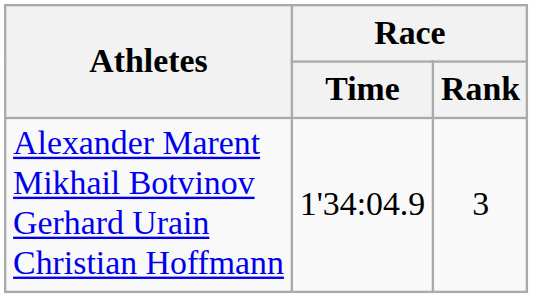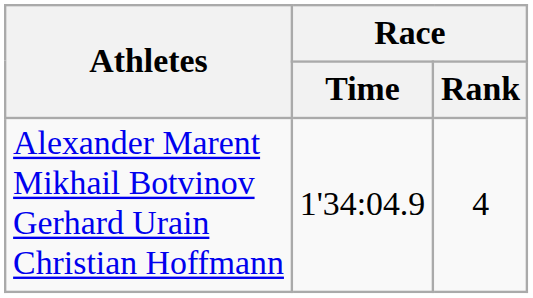(481, 204) 3 -> (481, 204) 4
